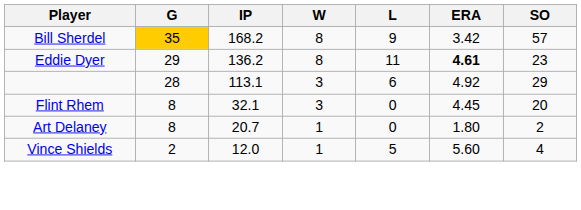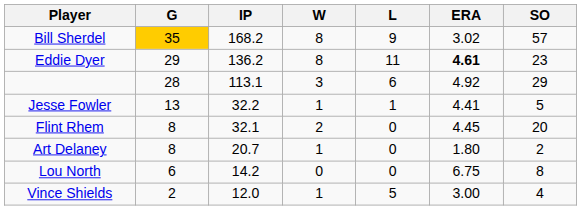(466, 37) 3.42 -> (466, 37) 3.02
+ row: (70, 104)
(319, 104) 3 -> (319, 127) 2
+ row: (70, 171)
(466, 149) 5.60 -> (466, 194) 3.00
